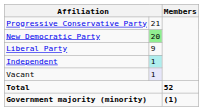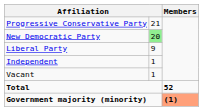(153, 62) paleturquoise background -> (153, 62) no background
(153, 74) lavender background -> (153, 74) no background
(171, 100) no background -> (171, 100) lightsalmon background
